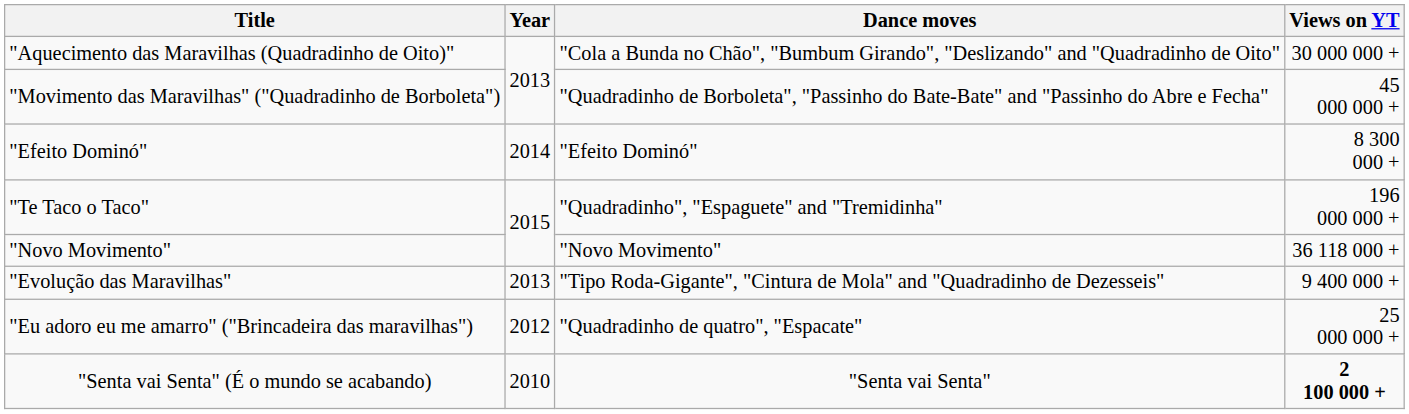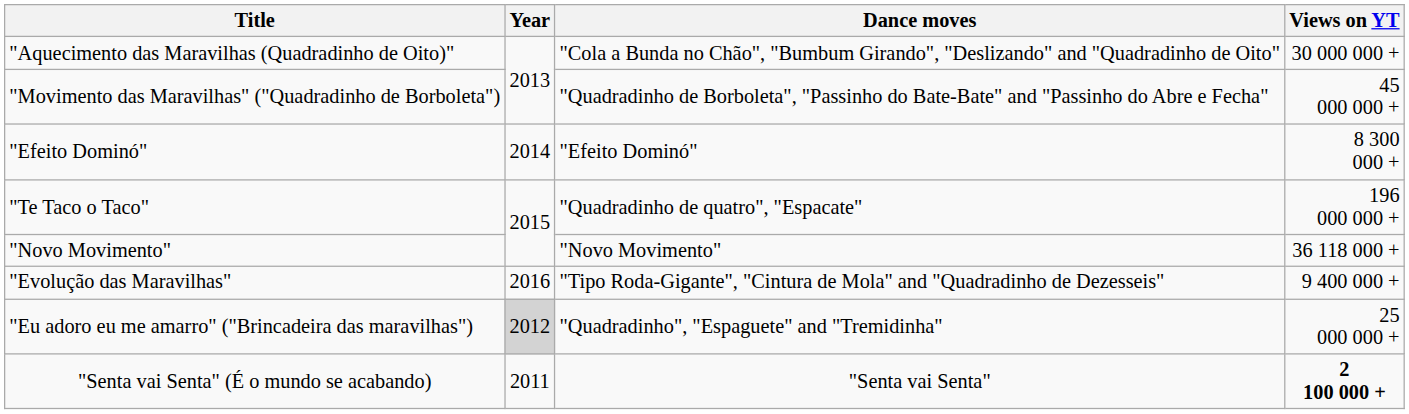(751, 206) "Quadradinho", "Espaguete" and "Tremidinha" -> (711, 206) "Quadradinho de quatro", "Espacate"
(530, 282) 2013 -> (530, 282) 2016
(530, 326) no background -> (530, 326) lightgrey background
(711, 326) "Quadradinho de quatro", "Espacate" -> (751, 326) "Quadradinho", "Espaguete" and "Tremidinha"
(530, 381) 2010 -> (530, 381) 2011
